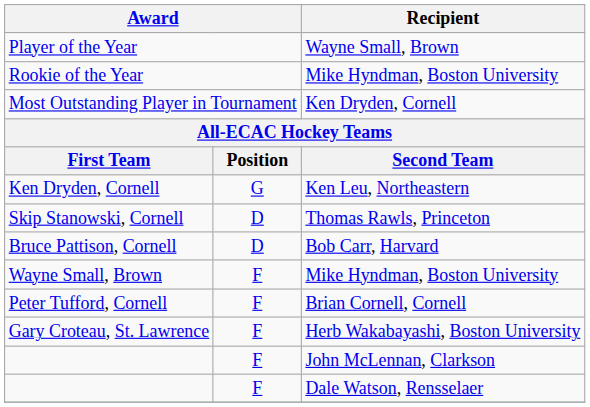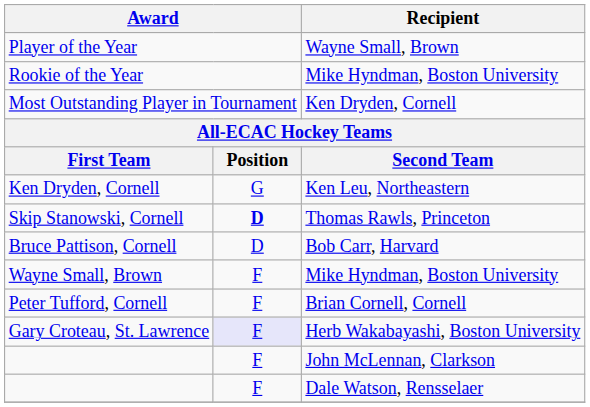(257, 217) normal -> (257, 217) bold
(257, 331) no background -> (257, 331) lavender background
